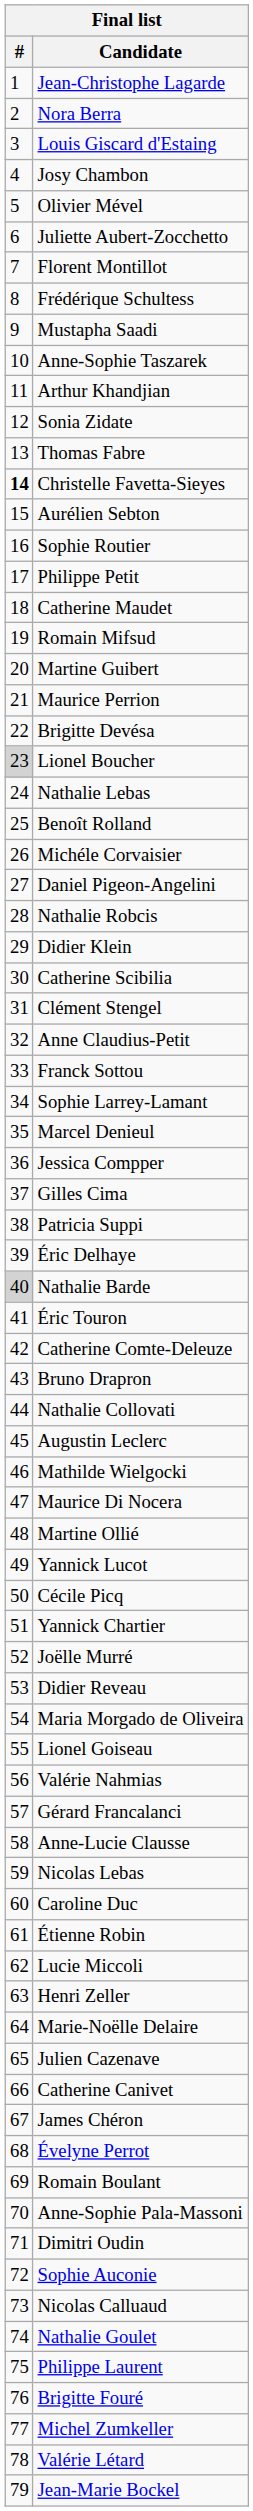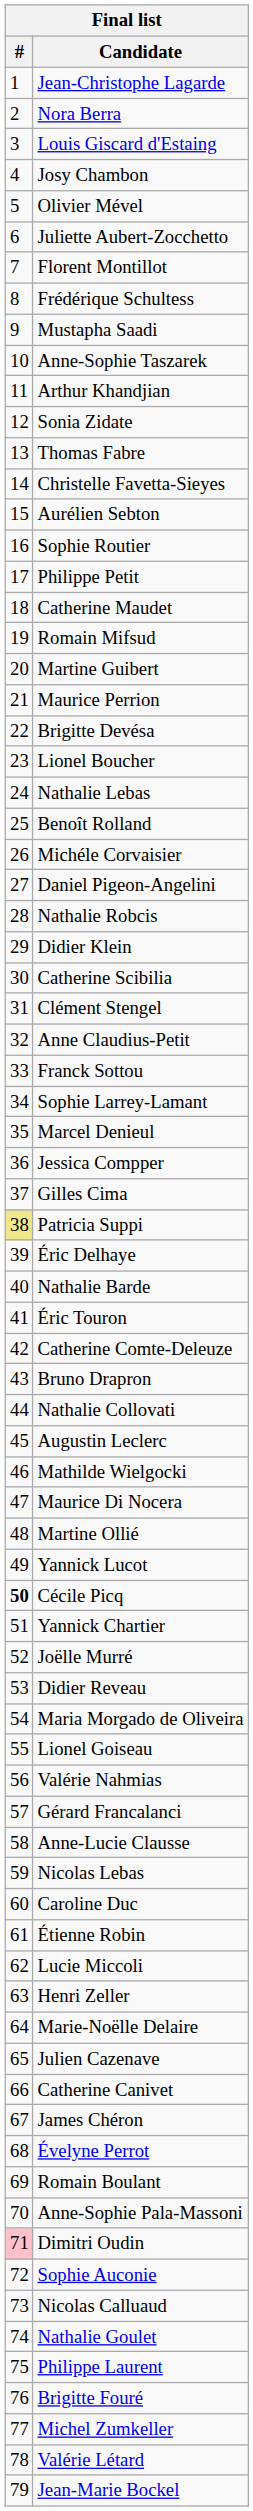(19, 483) bold -> (19, 483) normal
(19, 761) lightgrey background -> (19, 761) no background
(19, 1224) no background -> (19, 1224) khaki background
(19, 1286) lightgrey background -> (19, 1286) no background
(19, 1595) normal -> (19, 1595) bold
(19, 2243) no background -> (19, 2243) pink background
